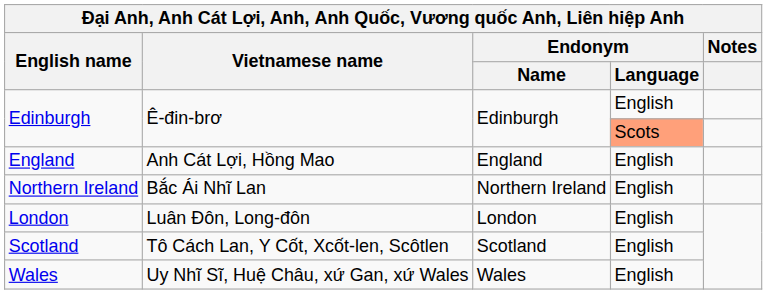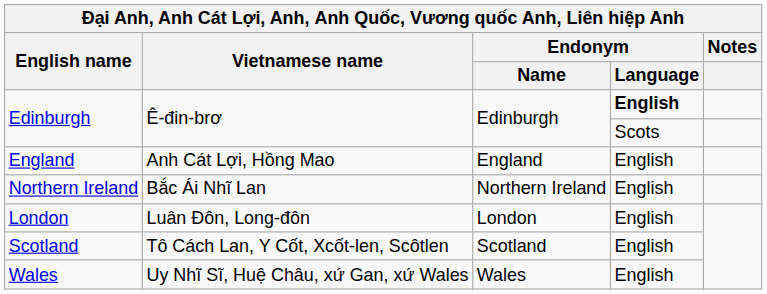(644, 103) normal -> (647, 103) bold
(637, 132) lightsalmon background -> (637, 132) no background
